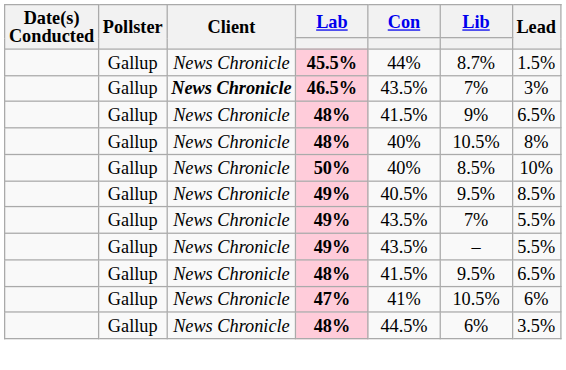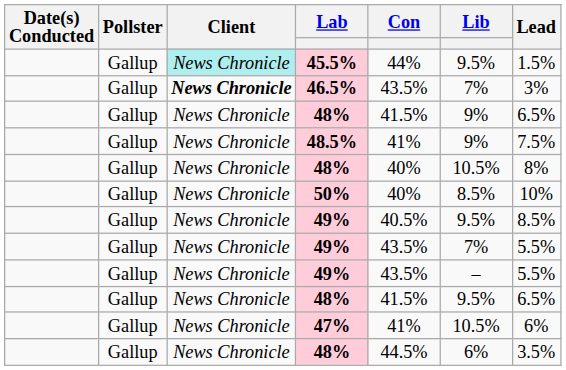(231, 62) no background -> (231, 62) paleturquoise background
(476, 62) 8.7% -> (476, 62) 9.5%
+ row: (52, 141)
